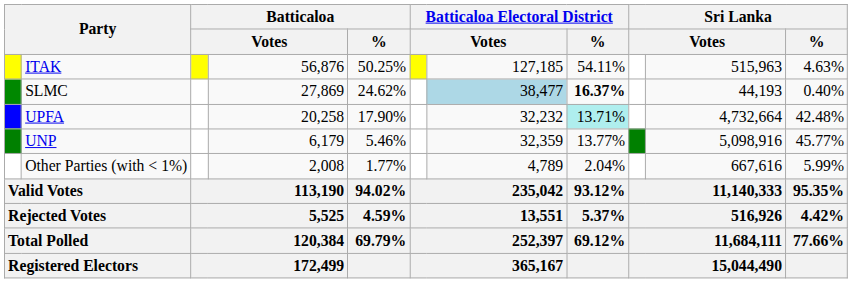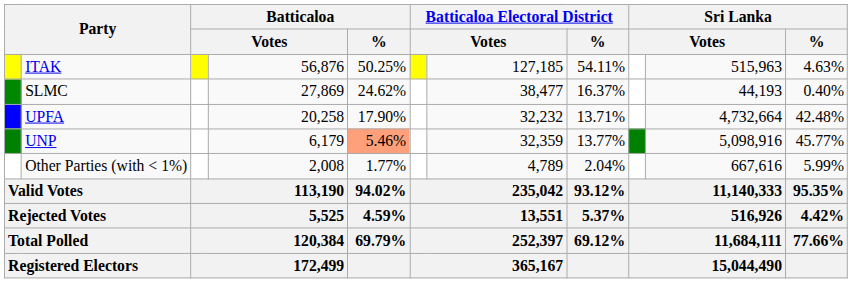(542, 91) lightblue background -> (542, 91) no background
(600, 91) bold -> (601, 91) normal
(601, 116) paleturquoise background -> (601, 116) no background
(386, 141) no background -> (386, 141) lightsalmon background
